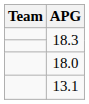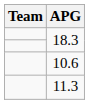(65, 63) 18.0 -> (65, 63) 10.6
(65, 87) 13.1 -> (65, 87) 11.3
